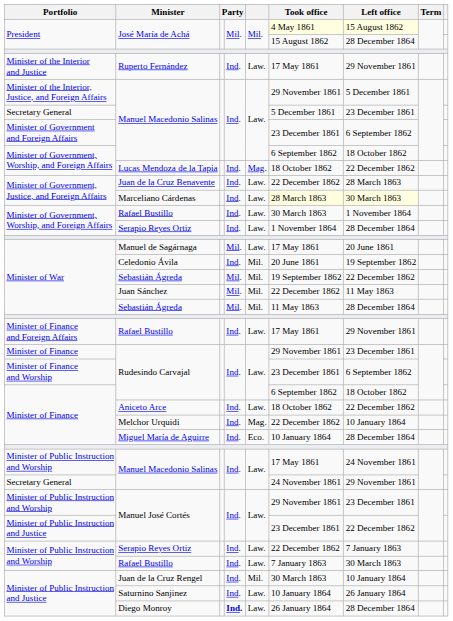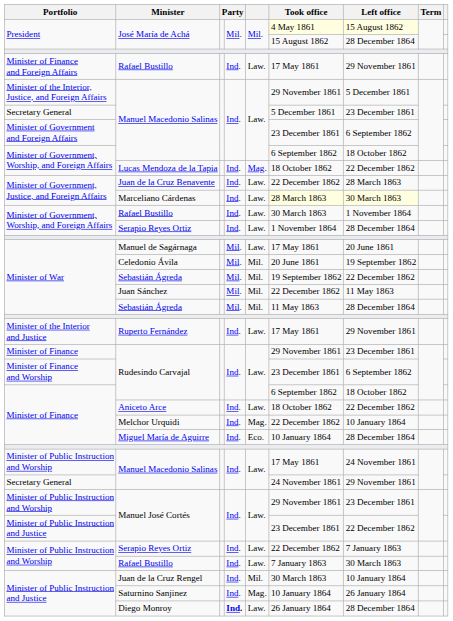rows swapped: (48, 66) <-> (42, 331)
(234, 262) Ind. -> (234, 262) Mil.
(257, 593) Law. -> (257, 593) Mag.
